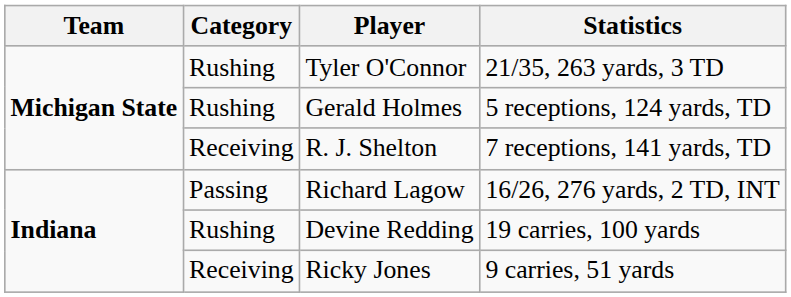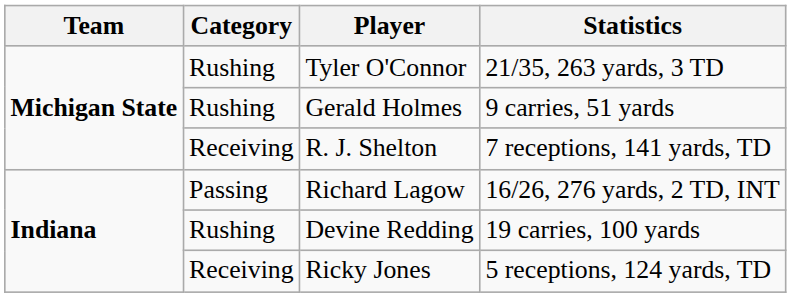(628, 107) 5 receptions, 124 yards, TD -> (580, 107) 9 carries, 51 yards
(580, 270) 9 carries, 51 yards -> (628, 270) 5 receptions, 124 yards, TD
